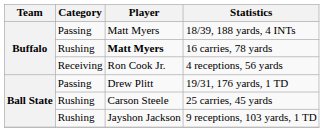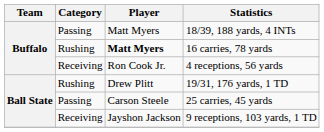(75, 83) Passing -> (76, 83) Rushing
(76, 100) Rushing -> (75, 100) Passing
(76, 118) Rushing -> (80, 118) Receiving
